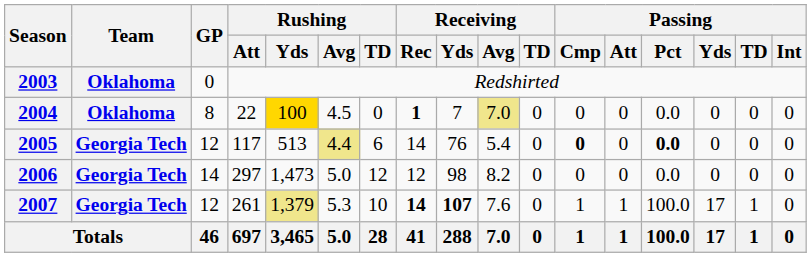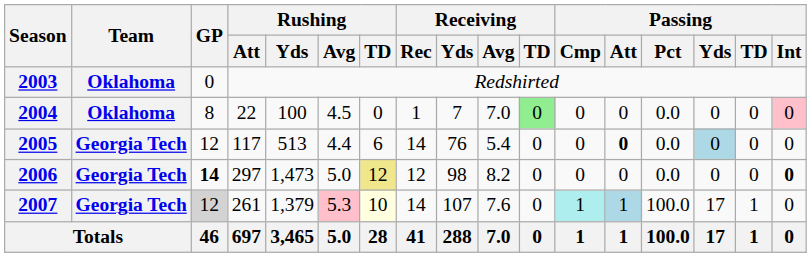(292, 112) gold background -> (292, 112) no background
(416, 112) bold -> (416, 112) normal
(498, 112) khaki background -> (498, 112) no background
(537, 112) no background -> (537, 112) lightgreen background
(789, 112) no background -> (789, 112) pink background
(339, 143) khaki background -> (339, 143) no background
(580, 143) bold -> (580, 143) normal
(623, 143) normal -> (623, 143) bold
(668, 143) bold -> (668, 143) normal
(715, 143) no background -> (715, 143) lightblue background
(209, 174) normal -> (209, 174) bold
(378, 174) no background -> (378, 174) khaki background
(789, 174) normal -> (789, 174) bold
(209, 205) no background -> (209, 205) lightgrey background
(292, 205) khaki background -> (292, 205) no background
(339, 205) no background -> (339, 205) pink background
(378, 205) no background -> (378, 205) lightyellow background
(416, 205) bold -> (416, 205) normal
(457, 205) bold -> (457, 205) normal
(580, 205) no background -> (580, 205) paleturquoise background
(623, 205) no background -> (623, 205) lightblue background
